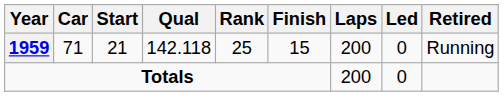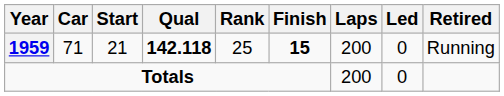(179, 47) normal -> (179, 47) bold
(299, 47) normal -> (300, 47) bold
